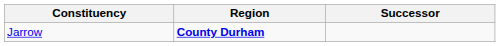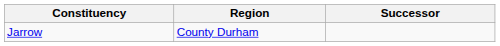(220, 32) bold -> (218, 32) normal
